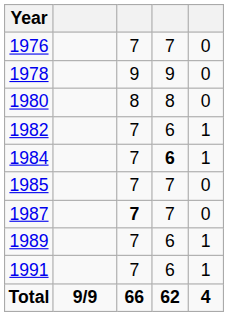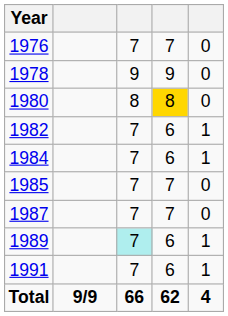(170, 102) no background -> (170, 102) gold background
(170, 158) bold -> (170, 158) normal
(134, 213) bold -> (134, 213) normal
(134, 241) no background -> (134, 241) paleturquoise background
